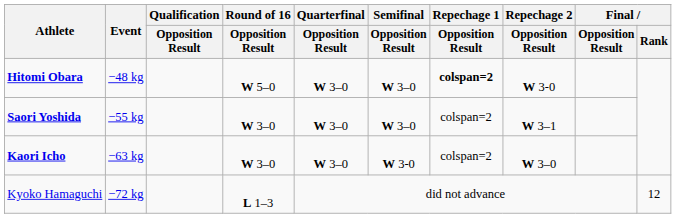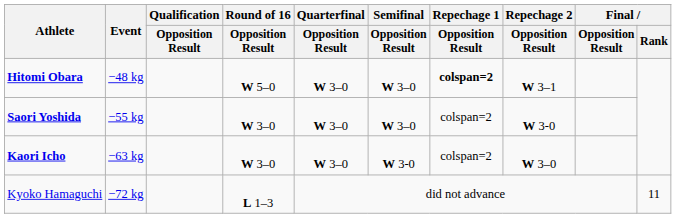(539, 87) W 3-0 -> (539, 87) W 3–1
(539, 126) W 3–1 -> (539, 126) W 3-0
(654, 194) 12 -> (654, 194) 11
